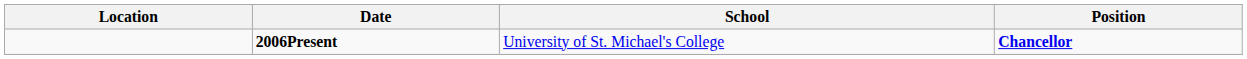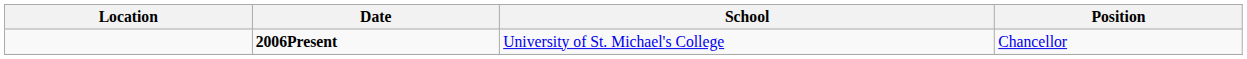(1035, 41) bold -> (1033, 41) normal
